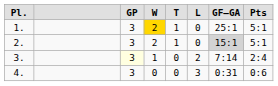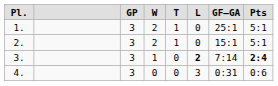(155, 27) gold background -> (155, 27) no background
(226, 42) lightgrey background -> (226, 42) no background
(132, 58) lightyellow background -> (132, 58) no background
(198, 58) normal -> (198, 58) bold
(258, 58) normal -> (258, 58) bold
